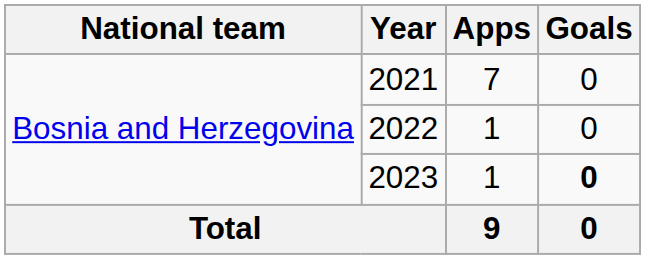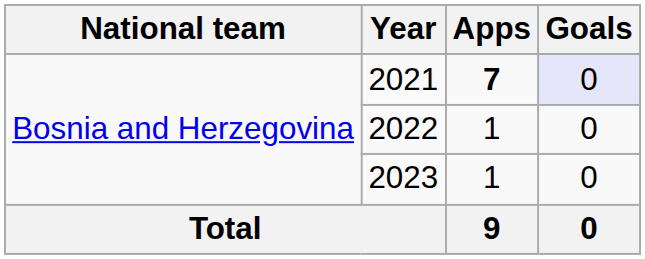(492, 79) normal -> (492, 79) bold
(589, 79) no background -> (589, 79) lavender background
(589, 178) bold -> (589, 178) normal
